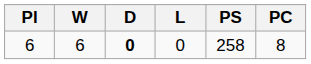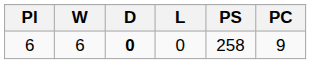(281, 44) 8 -> (281, 44) 9
